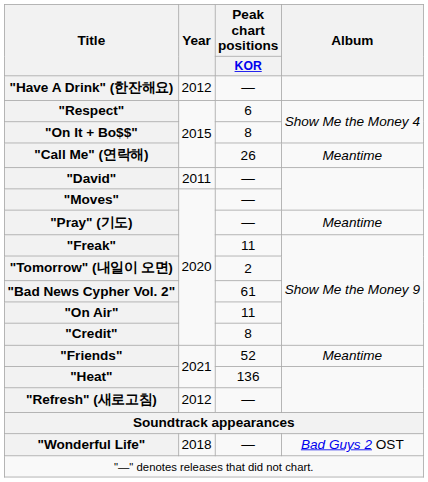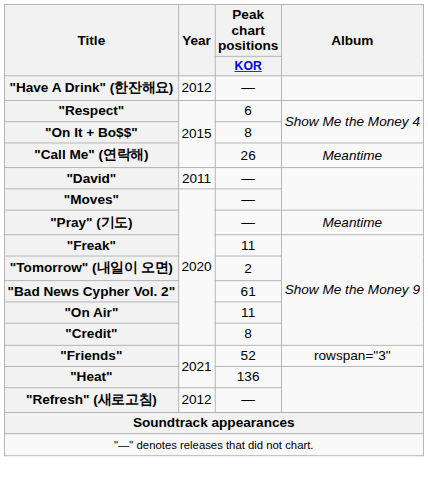(352, 355) Meantime -> (352, 355) rowspan="3"
- row: (91, 444)
